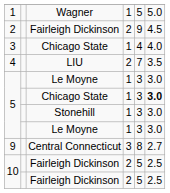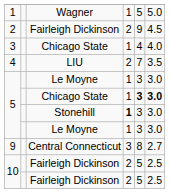(140, 96) normal -> (140, 96) bold
(129, 113) normal -> (129, 113) bold
